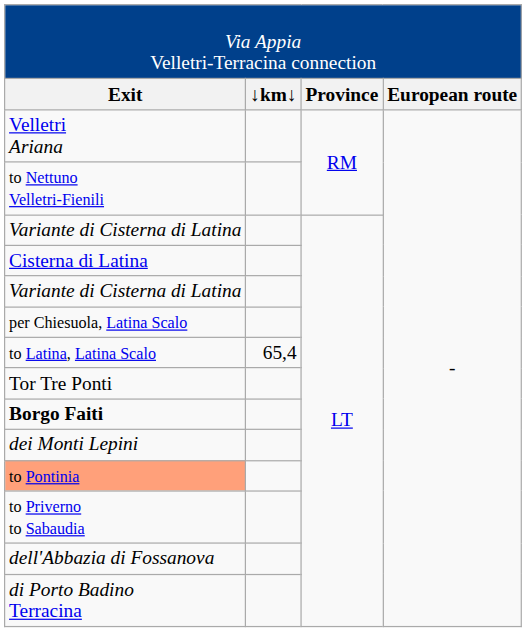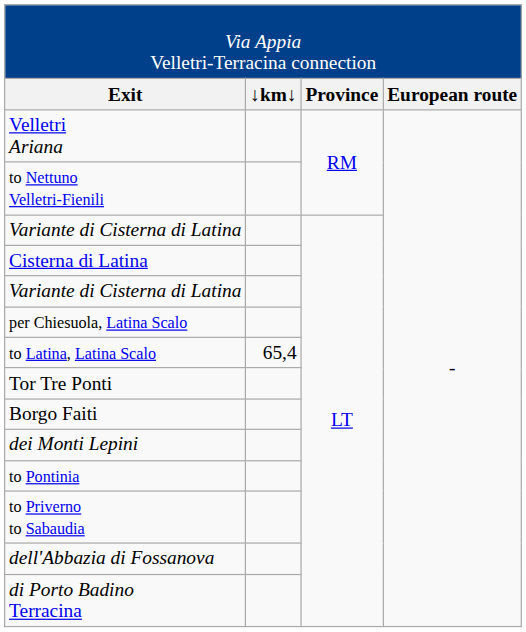(56, 414) bold -> (53, 414) normal
(44, 476) lightsalmon background -> (44, 476) no background
